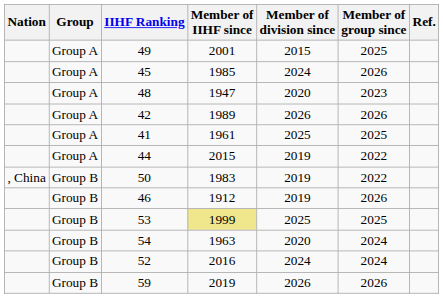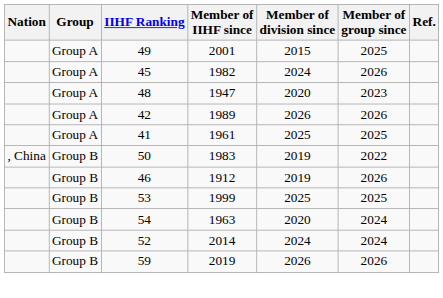(222, 72) 1985 -> (222, 72) 1982
- row: (144, 156)
(222, 219) khaki background -> (222, 198) no background
(222, 261) 2016 -> (222, 240) 2014
